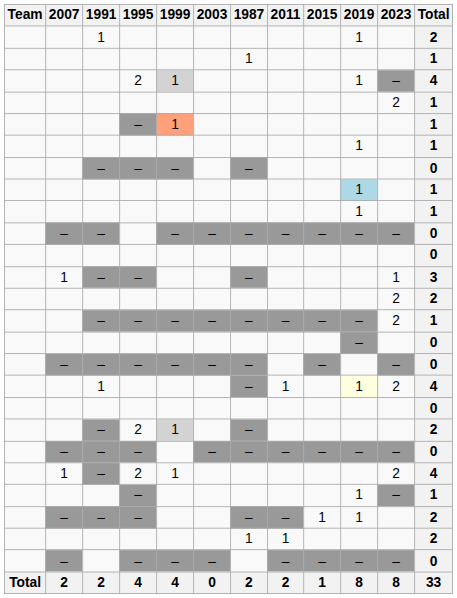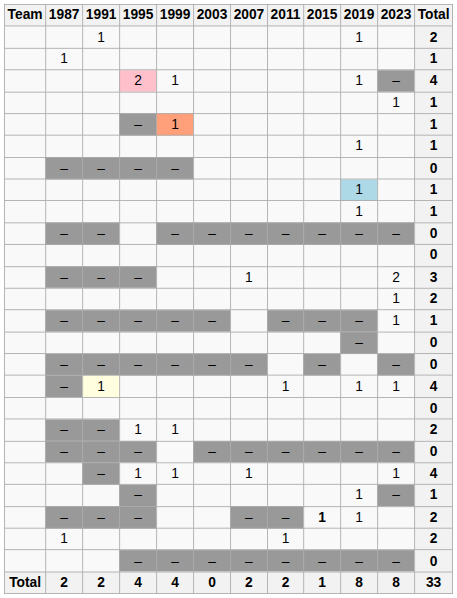columns swapped: (249, 15) <-> (64, 15)
(138, 80) no background -> (138, 80) pink background
(175, 80) lightgrey background -> (175, 80) no background
(396, 102) 2 -> (396, 102) 1
(396, 277) 1 -> (396, 277) 2
(396, 299) 2 -> (396, 299) 1
(396, 320) 2 -> (396, 320) 1
(101, 386) no background -> (101, 386) lightyellow background
(359, 386) lightyellow background -> (359, 386) no background
(396, 386) 2 -> (396, 386) 1
(138, 430) 2 -> (138, 430) 1
(175, 430) lightgrey background -> (175, 430) no background
(138, 473) 2 -> (138, 473) 1
(396, 473) 2 -> (396, 473) 1
(322, 517) normal -> (322, 517) bold
